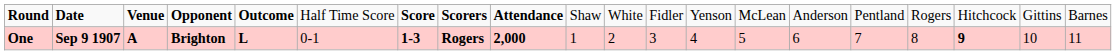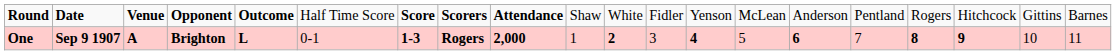(612, 38) normal -> (612, 38) bold
(693, 38) normal -> (693, 38) bold
(796, 38) normal -> (796, 38) bold
(914, 38) normal -> (914, 38) bold
